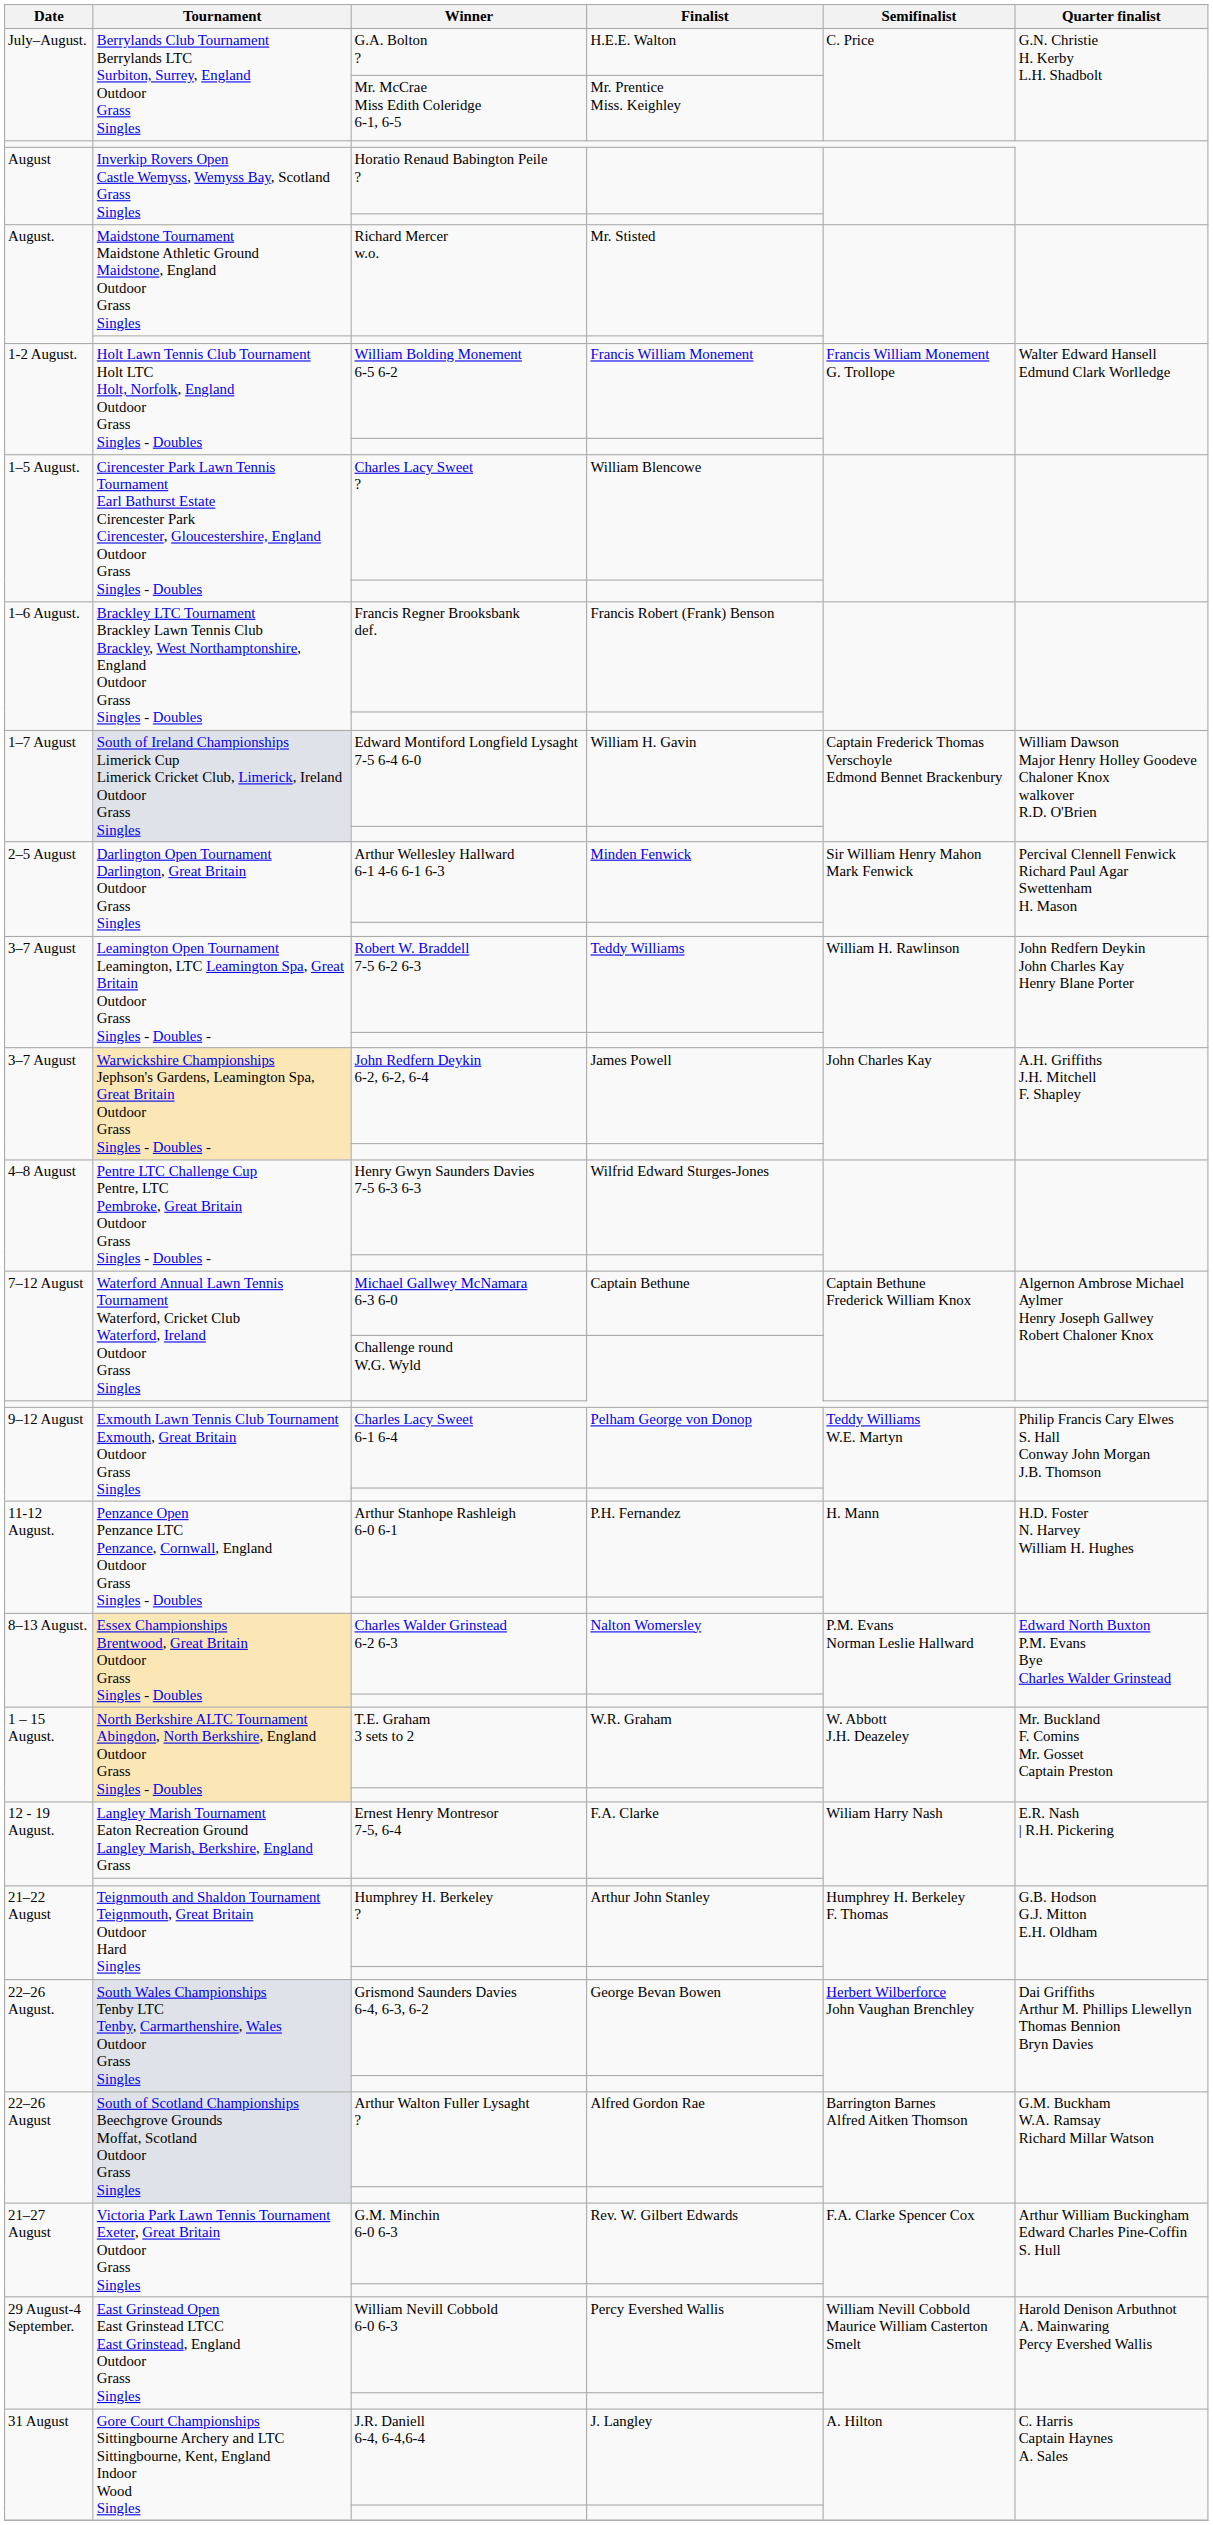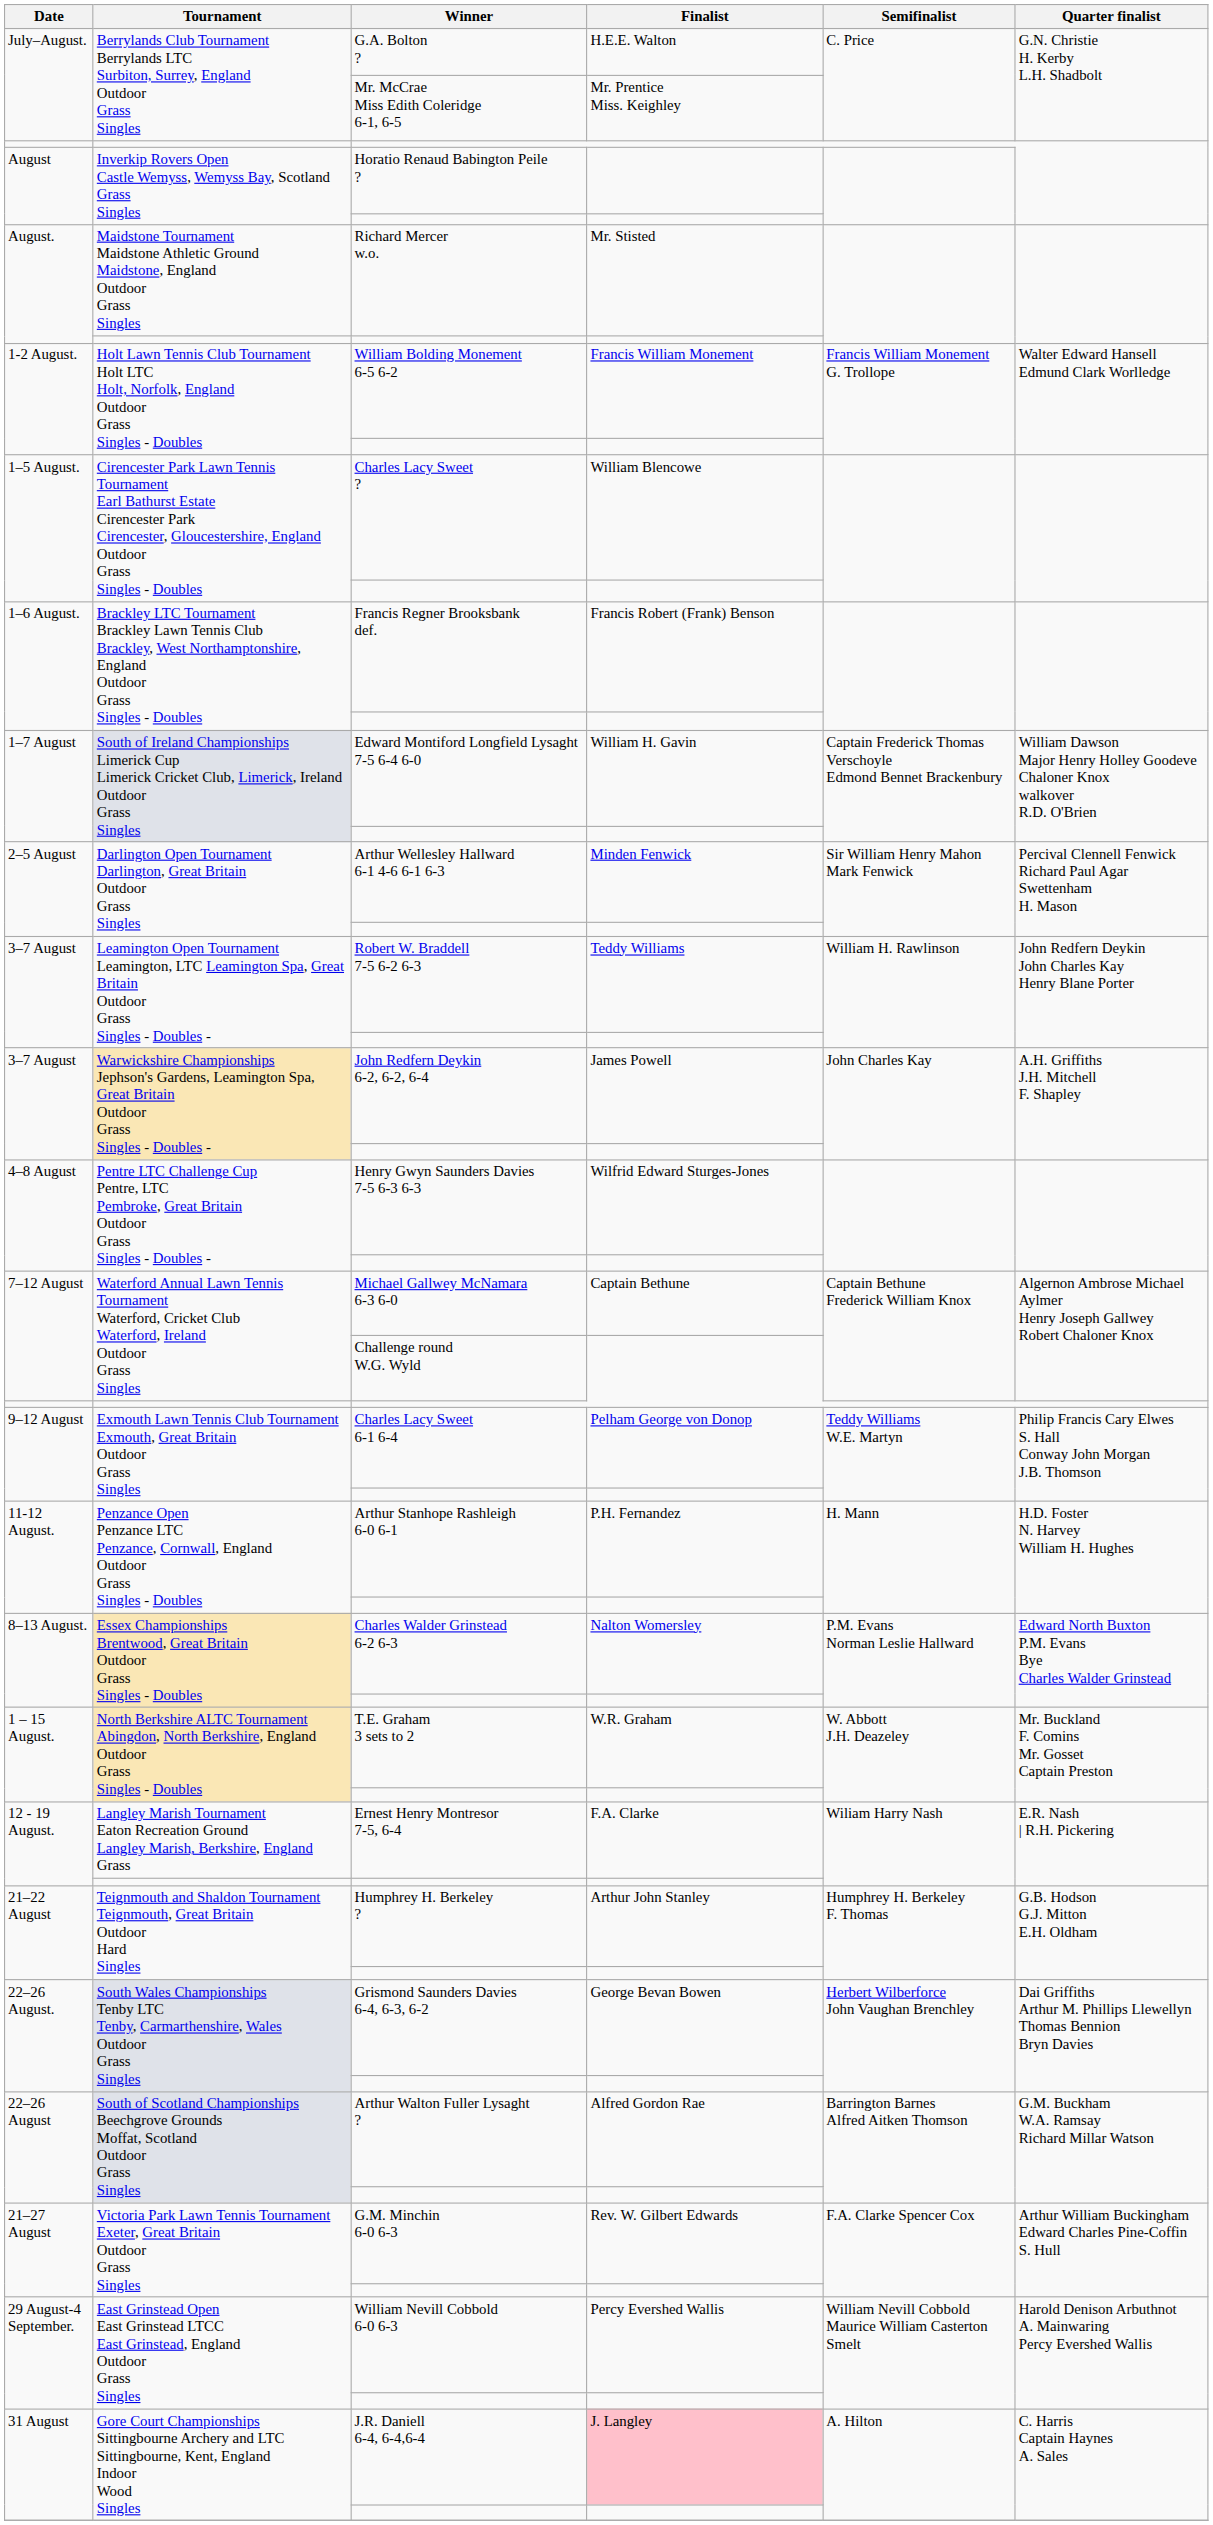(621, 2420) no background -> (621, 2420) pink background
